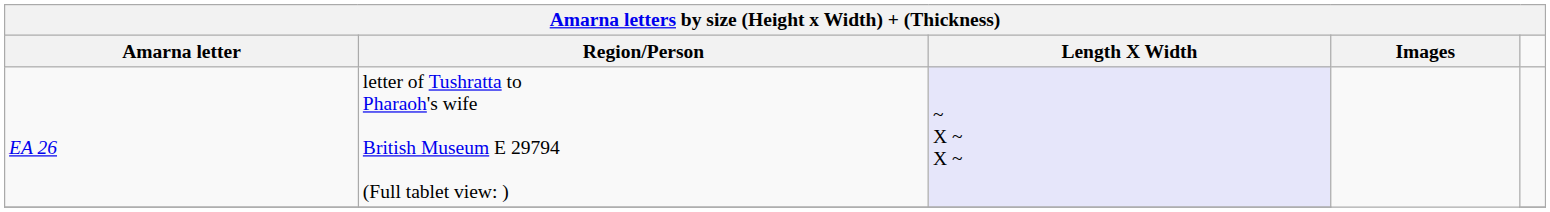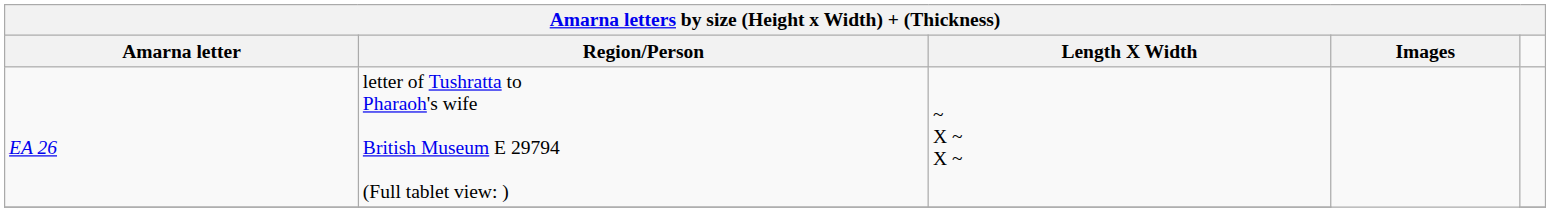(948, 136) lavender background -> (948, 136) no background
